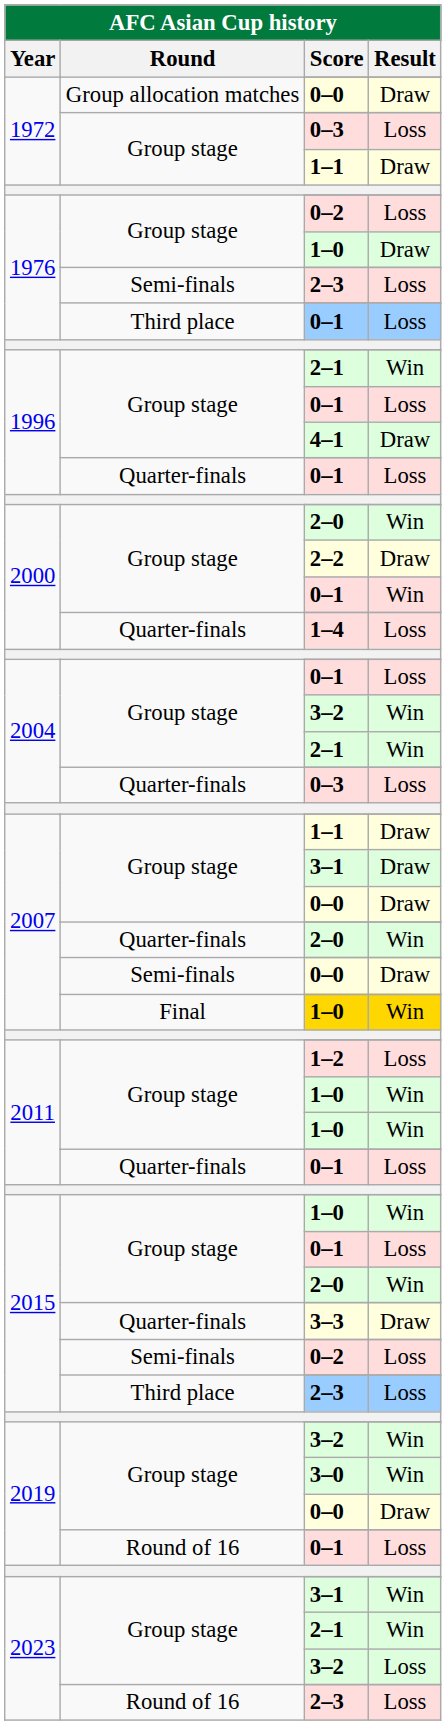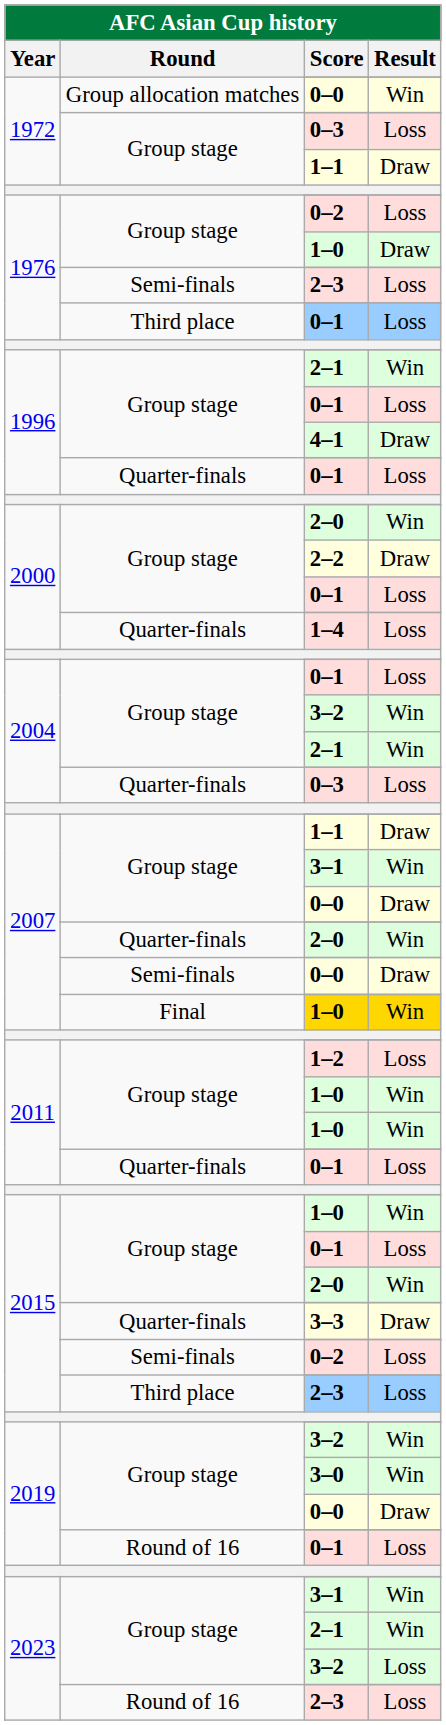(405, 94) Draw -> (405, 94) Win
(405, 594) Win -> (405, 594) Loss
(405, 867) Draw -> (405, 867) Win
